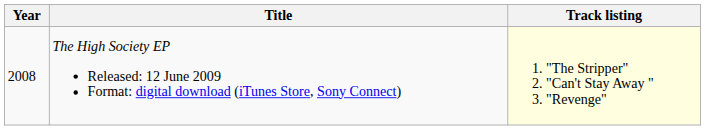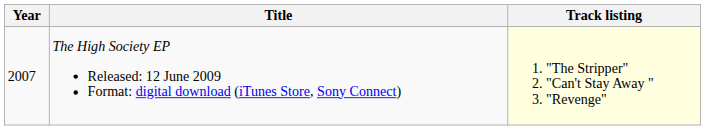(22, 75) 2008 -> (22, 75) 2007
